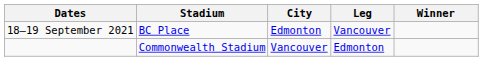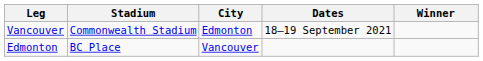columns swapped: (362, 13) <-> (70, 13)
(164, 30) BC Place -> (133, 30) Commonwealth Stadium
(202, 47) Commonwealth Stadium -> (95, 47) BC Place
